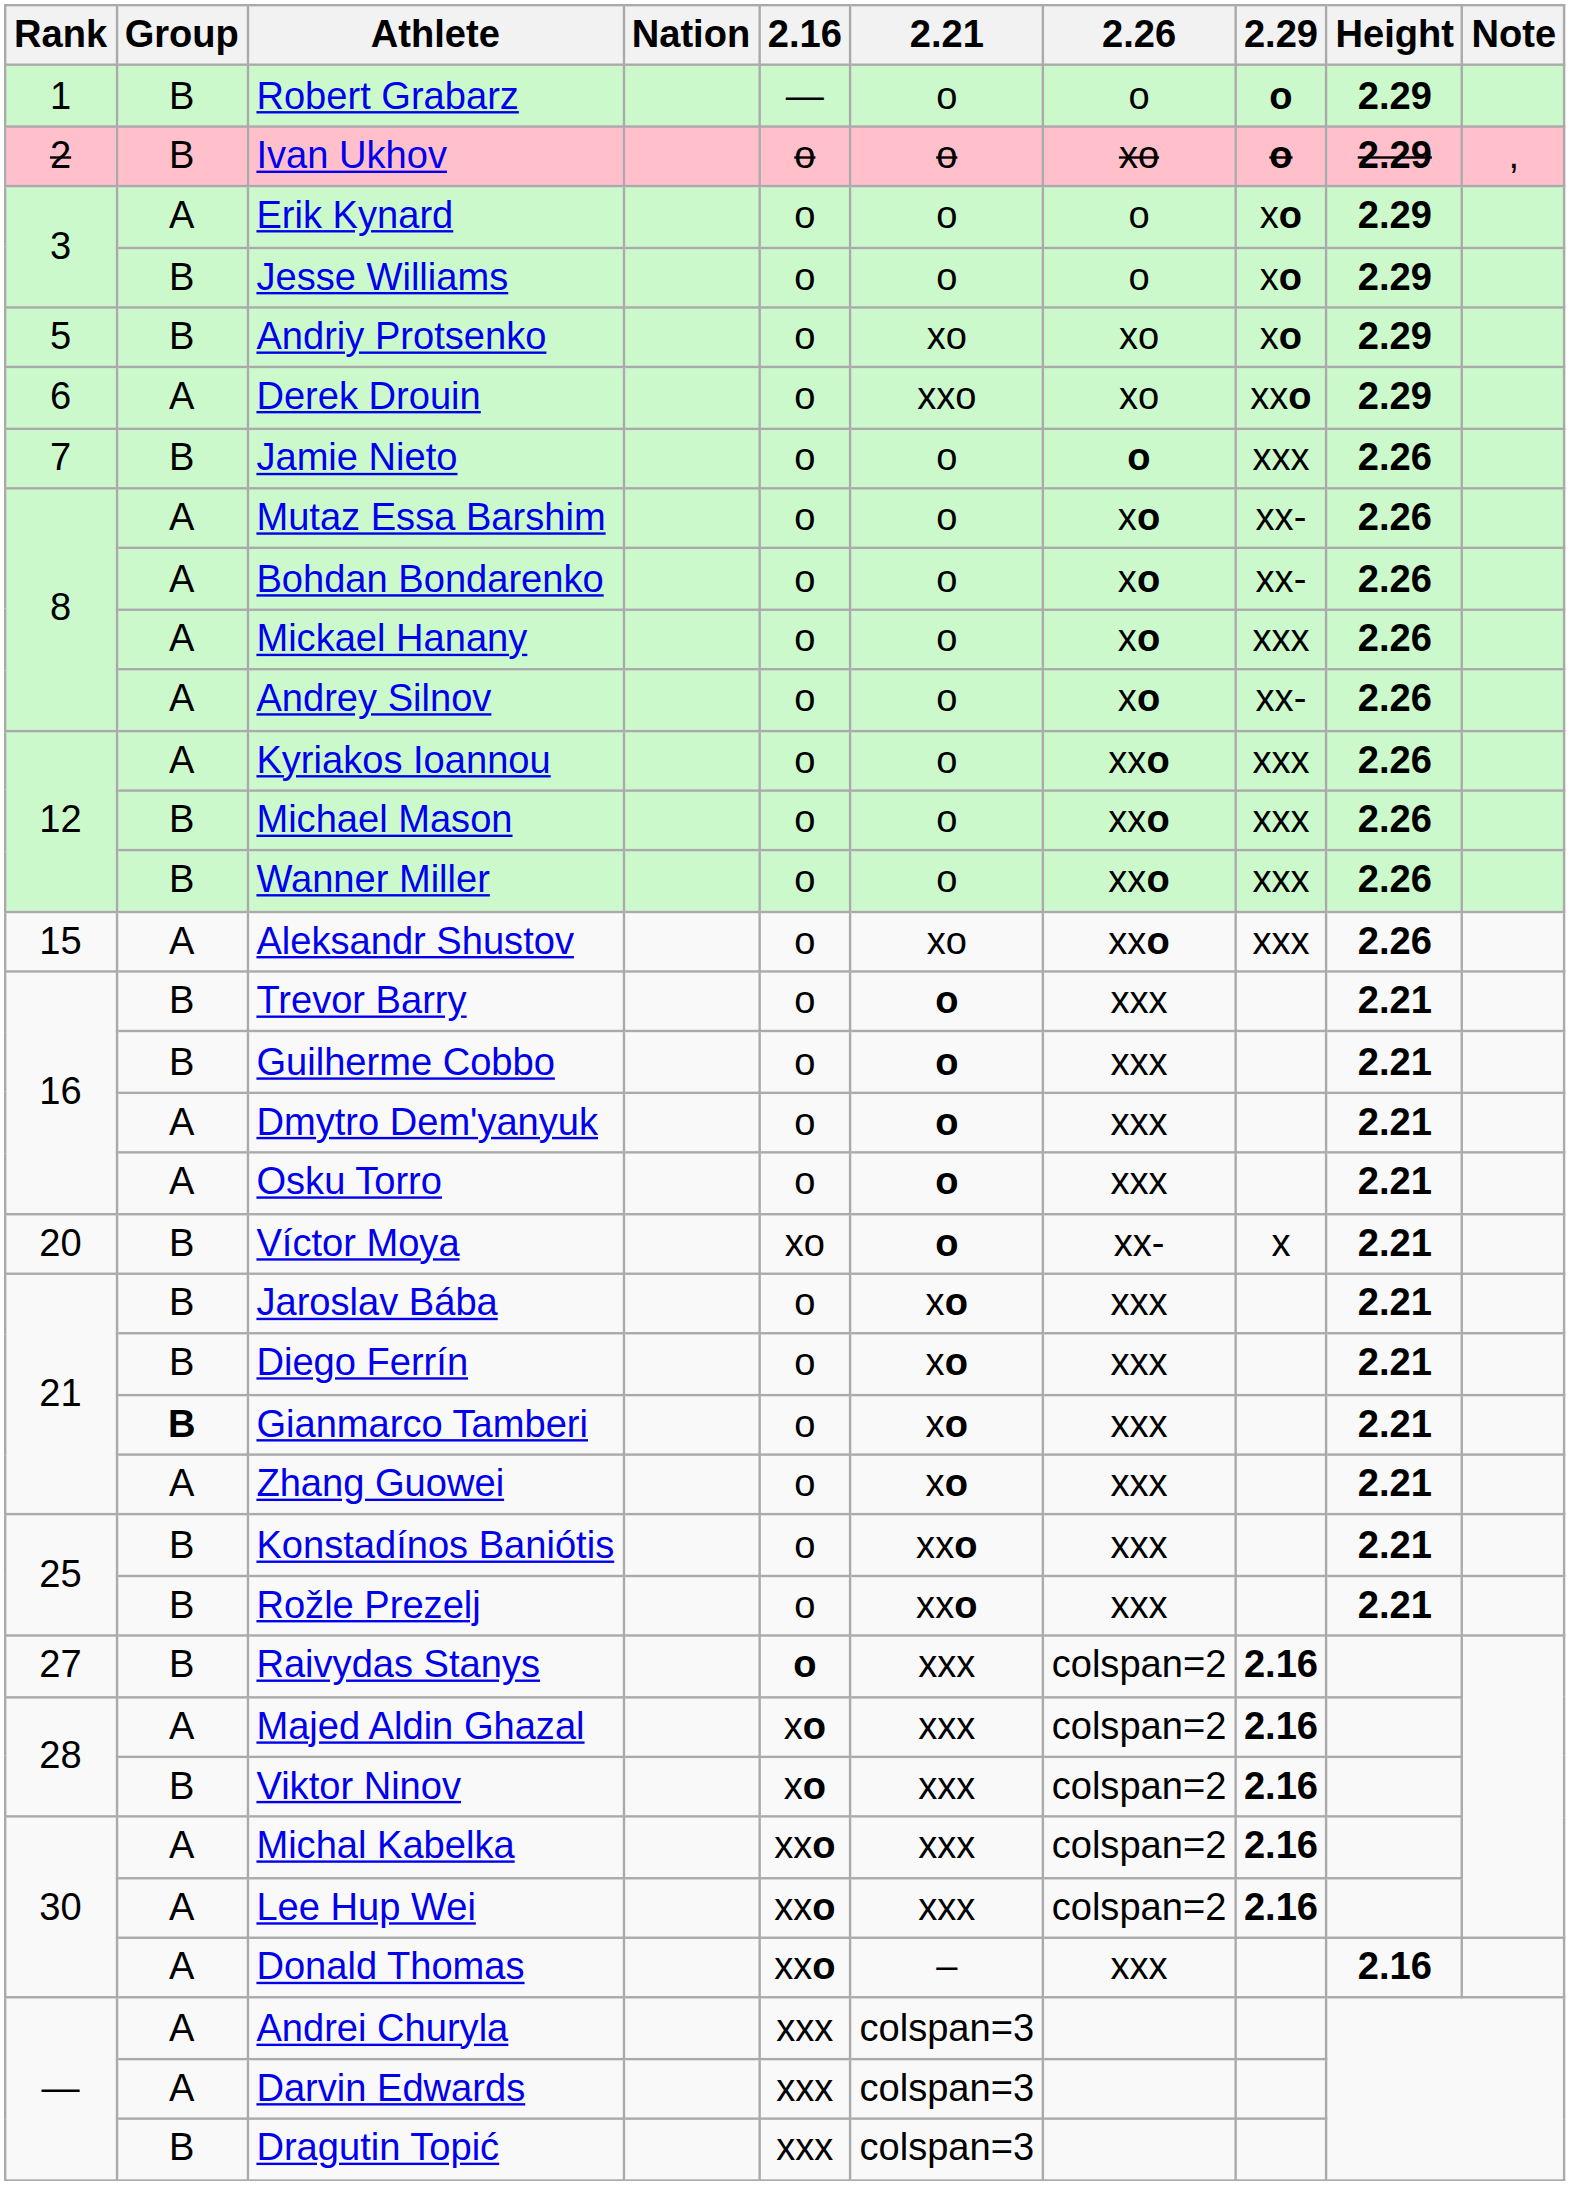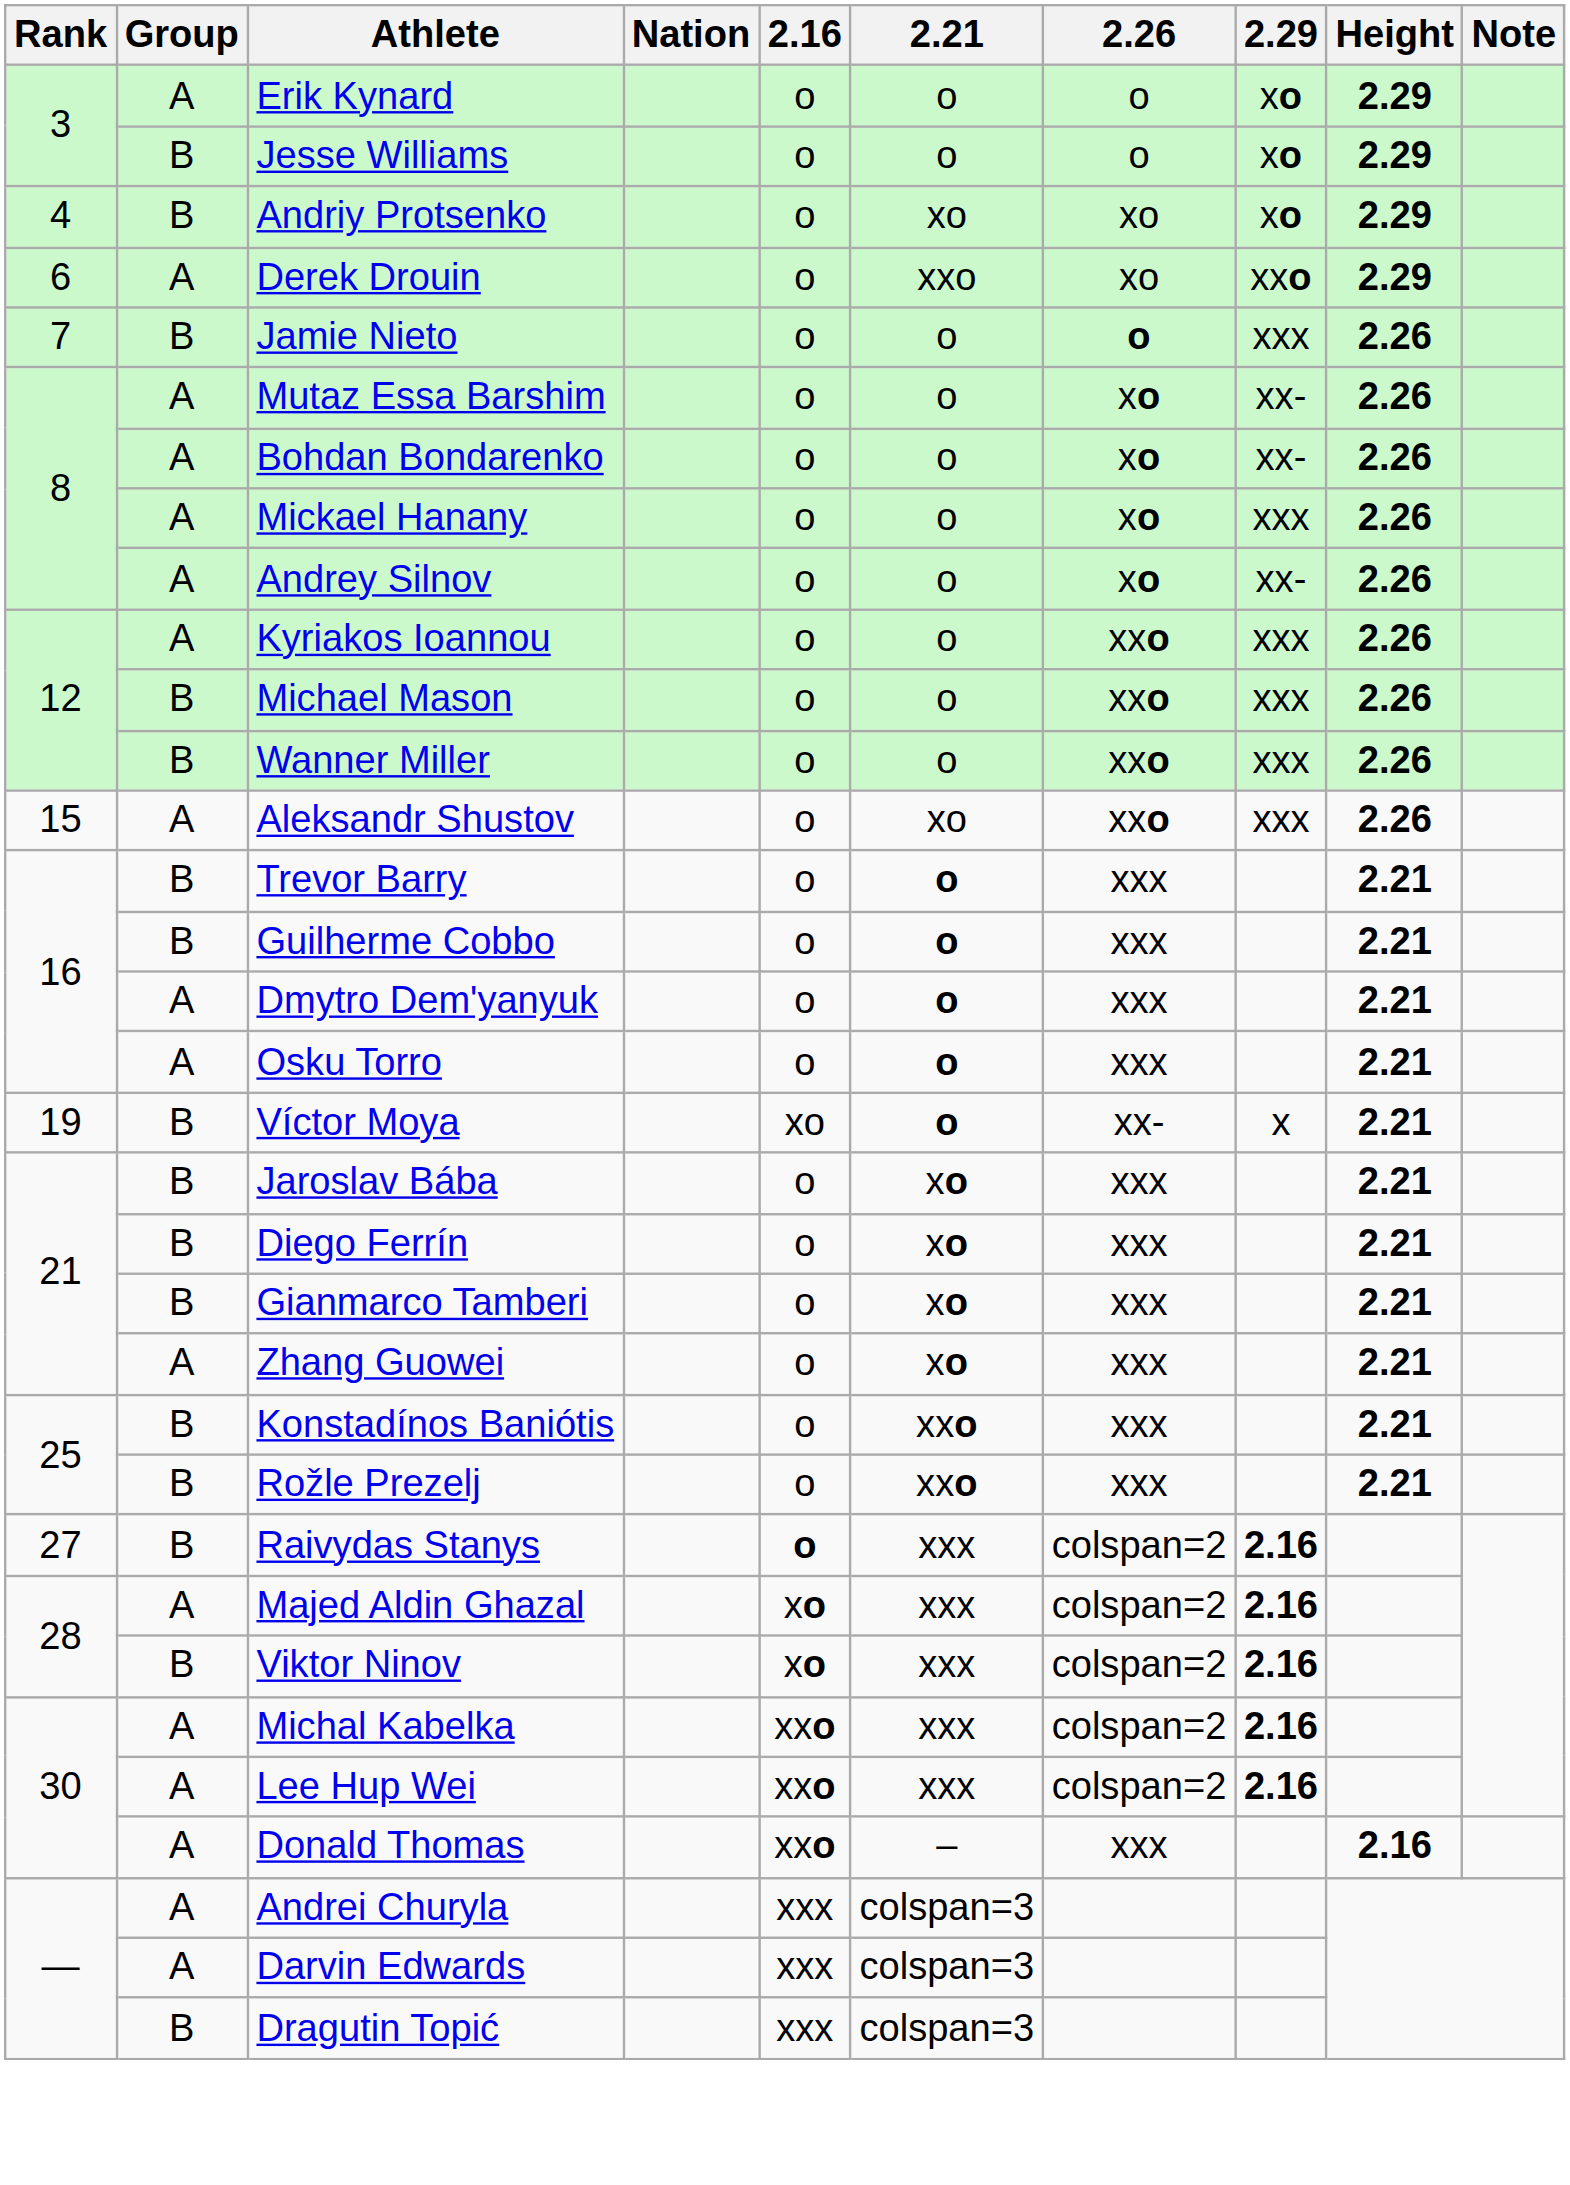- row: (388, 95)
- row: (352, 155)
(61, 336) 5 -> (61, 215) 4
(61, 1242) 20 -> (61, 1121) 19
(182, 1423) bold -> (182, 1302) normal
